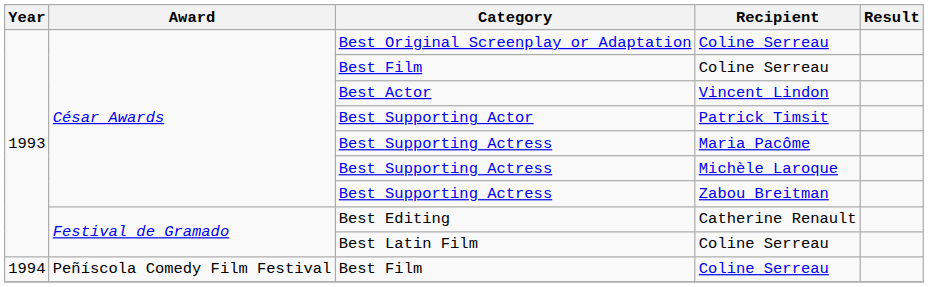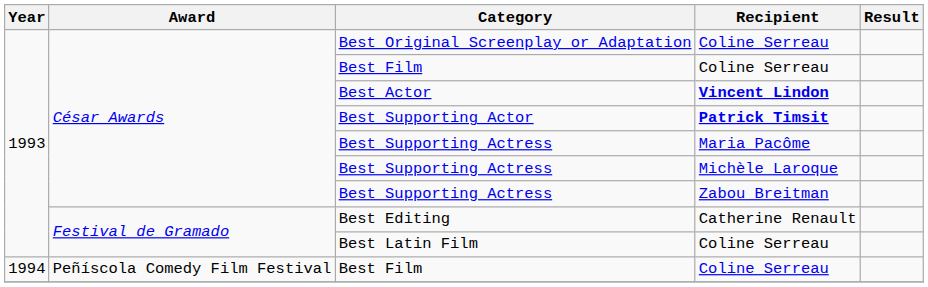(764, 93) normal -> (764, 93) bold
(764, 118) normal -> (764, 118) bold
